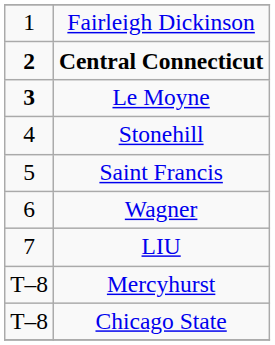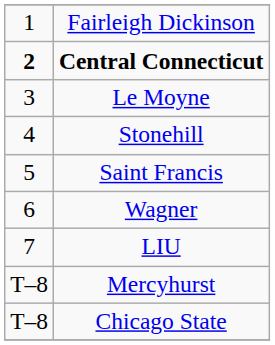(29, 97) bold -> (29, 97) normal
